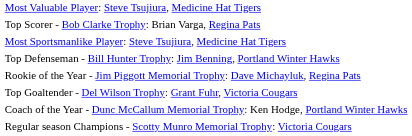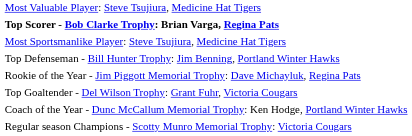(133, 24) normal -> (142, 24) bold
